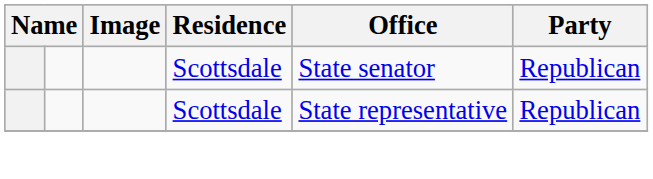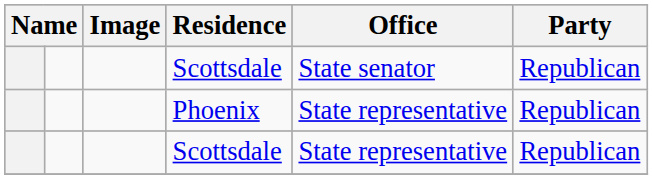+ row: (24, 110)
